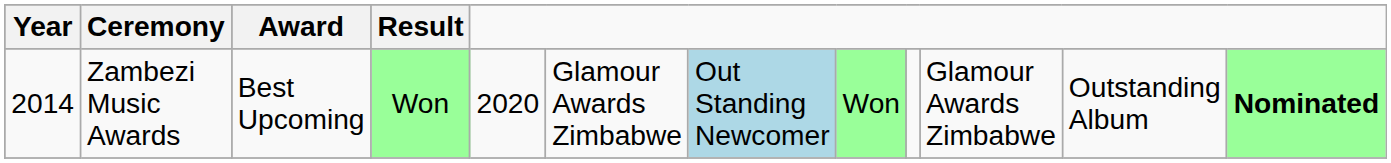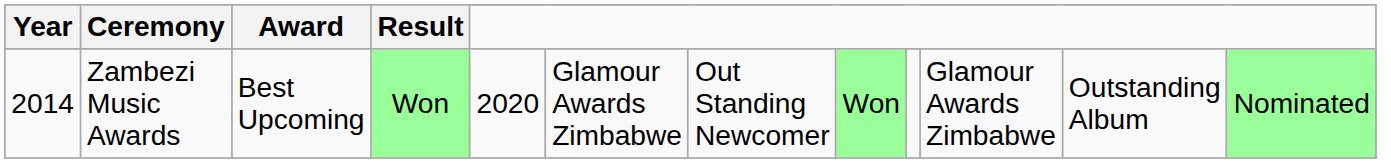(762, 103) lightblue background -> (762, 103) no background
(1306, 103) bold -> (1302, 103) normal
